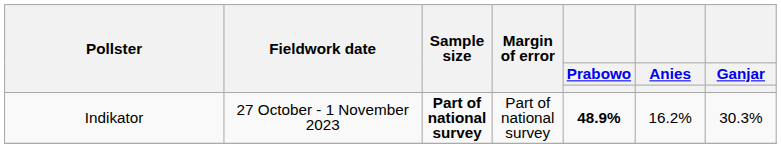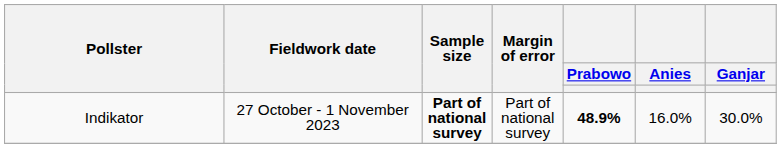(670, 118) 16.2% -> (670, 118) 16.0%
(741, 118) 30.3% -> (741, 118) 30.0%
